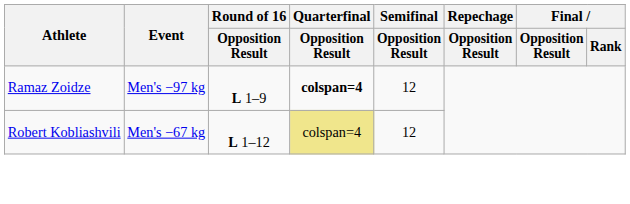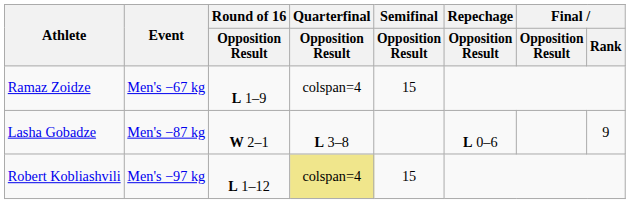(166, 88) Men's −97 kg -> (166, 88) Men's −67 kg
(332, 88) bold -> (332, 88) normal
(409, 88) 12 -> (409, 88) 15
+ row: (52, 132)
(166, 132) Men's −67 kg -> (166, 176) Men's −97 kg
(409, 132) 12 -> (409, 176) 15
